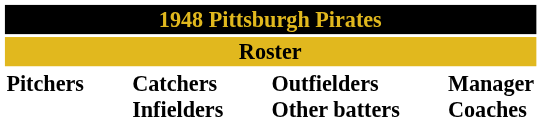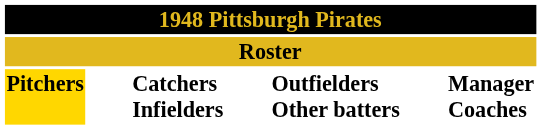(45, 83) no background -> (45, 83) gold background
